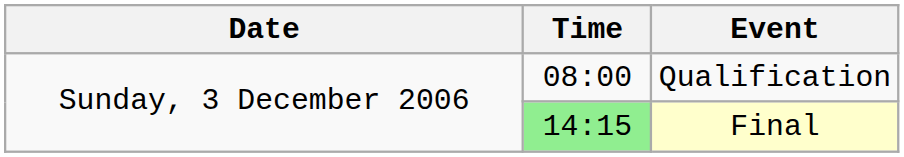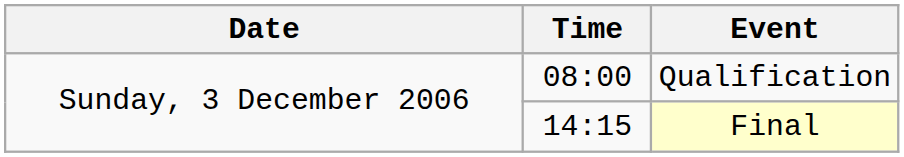(587, 126) lightgreen background -> (587, 126) no background
